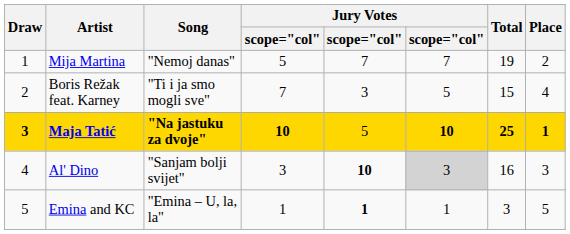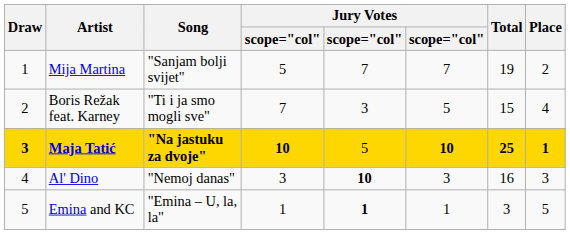(191, 61) "Nemoj danas" -> (187, 69) "Sanjam bolji svijet"
(187, 170) "Sanjam bolji svijet" -> (191, 178) "Nemoj danas"
(447, 170) lightgrey background -> (447, 178) no background
